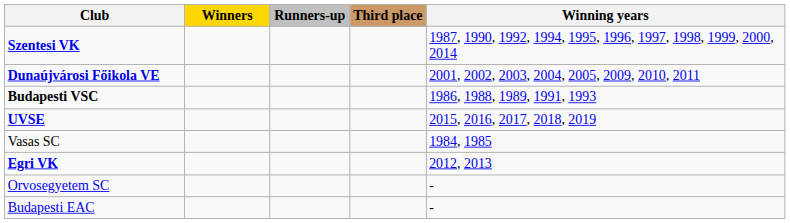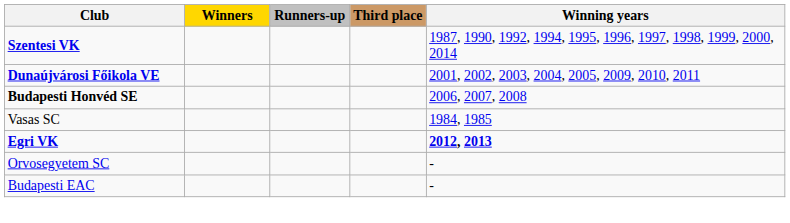- row: (53, 97)
- row: (26, 119)
+ row: (73, 97)
(460, 163) normal -> (460, 141) bold
